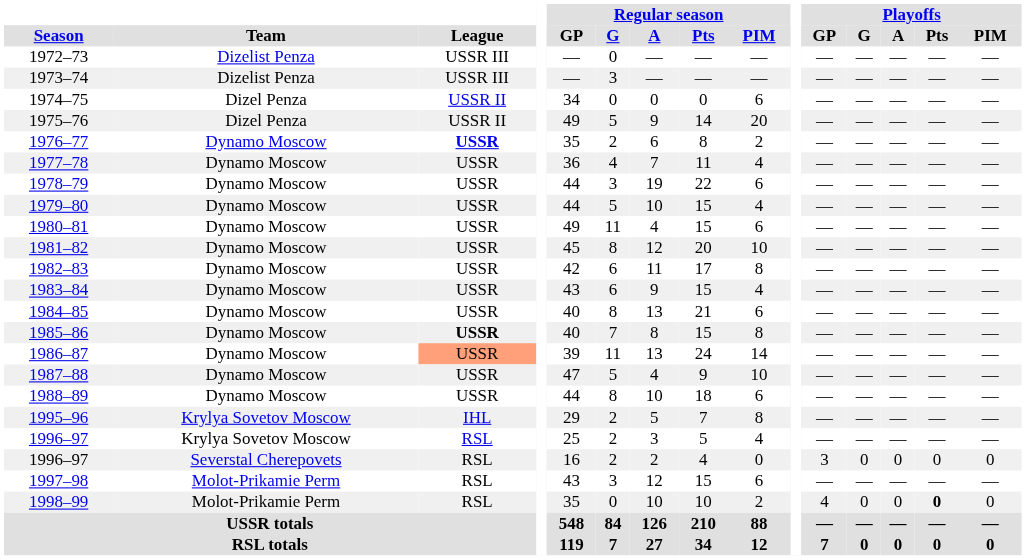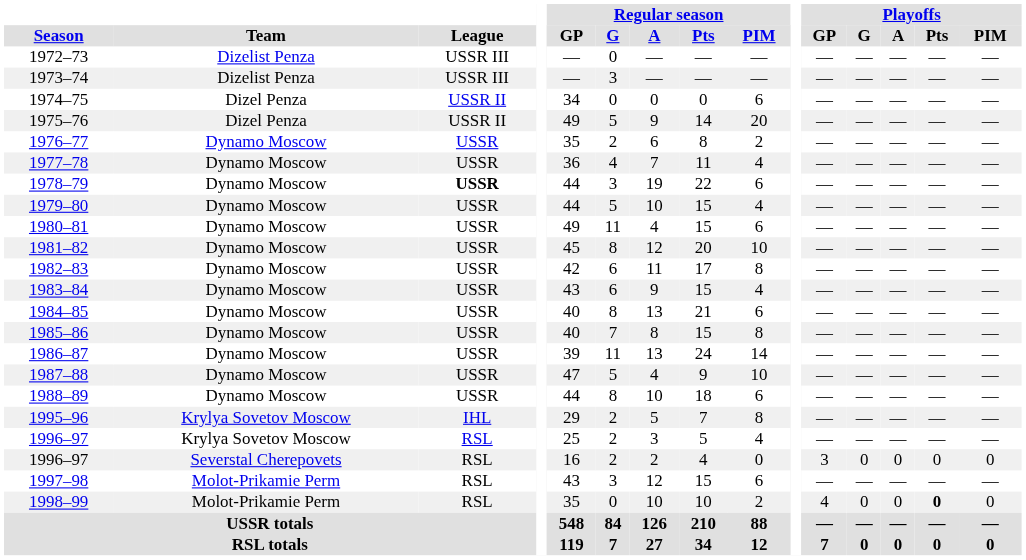(477, 141) bold -> (477, 141) normal
(477, 184) normal -> (477, 184) bold
(477, 332) bold -> (477, 332) normal
(477, 353) lightsalmon background -> (477, 353) no background
